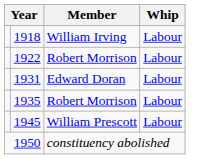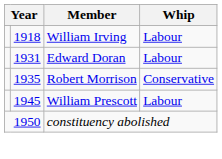- row: (27, 57)
(163, 100) Labour -> (179, 79) Conservative
